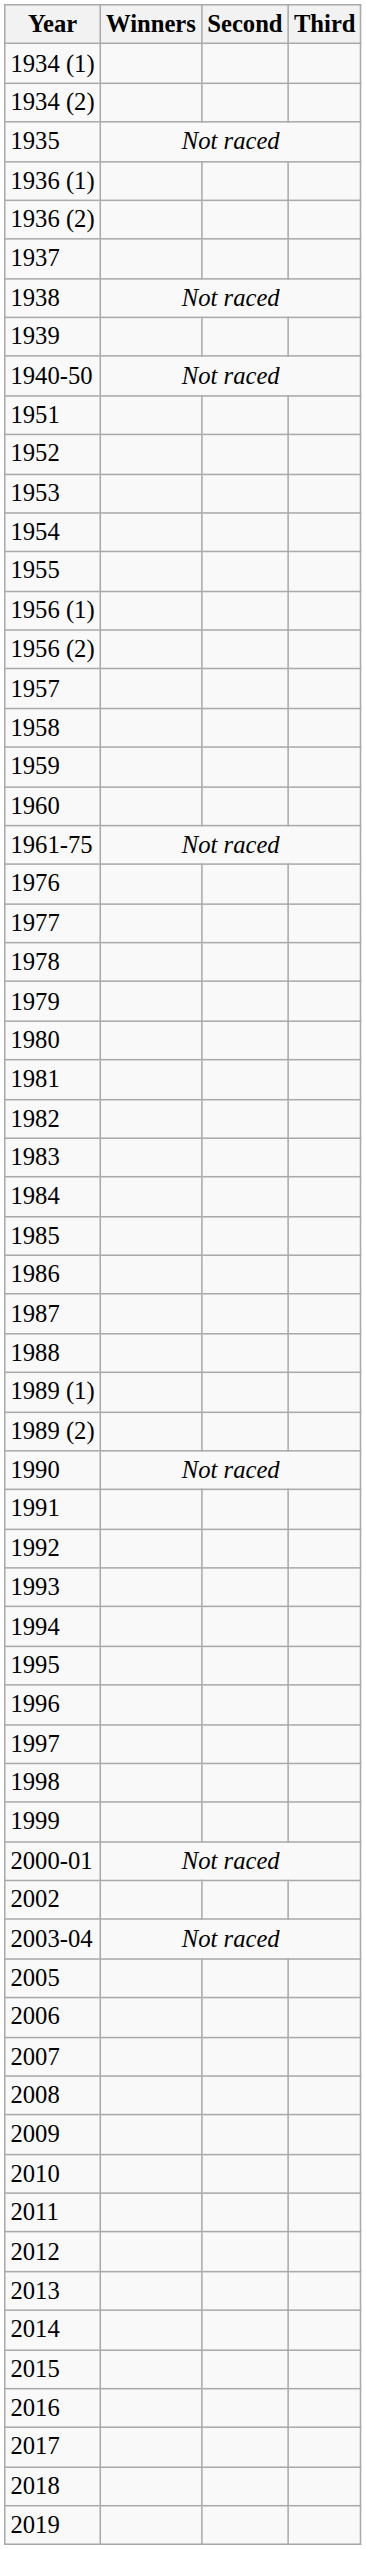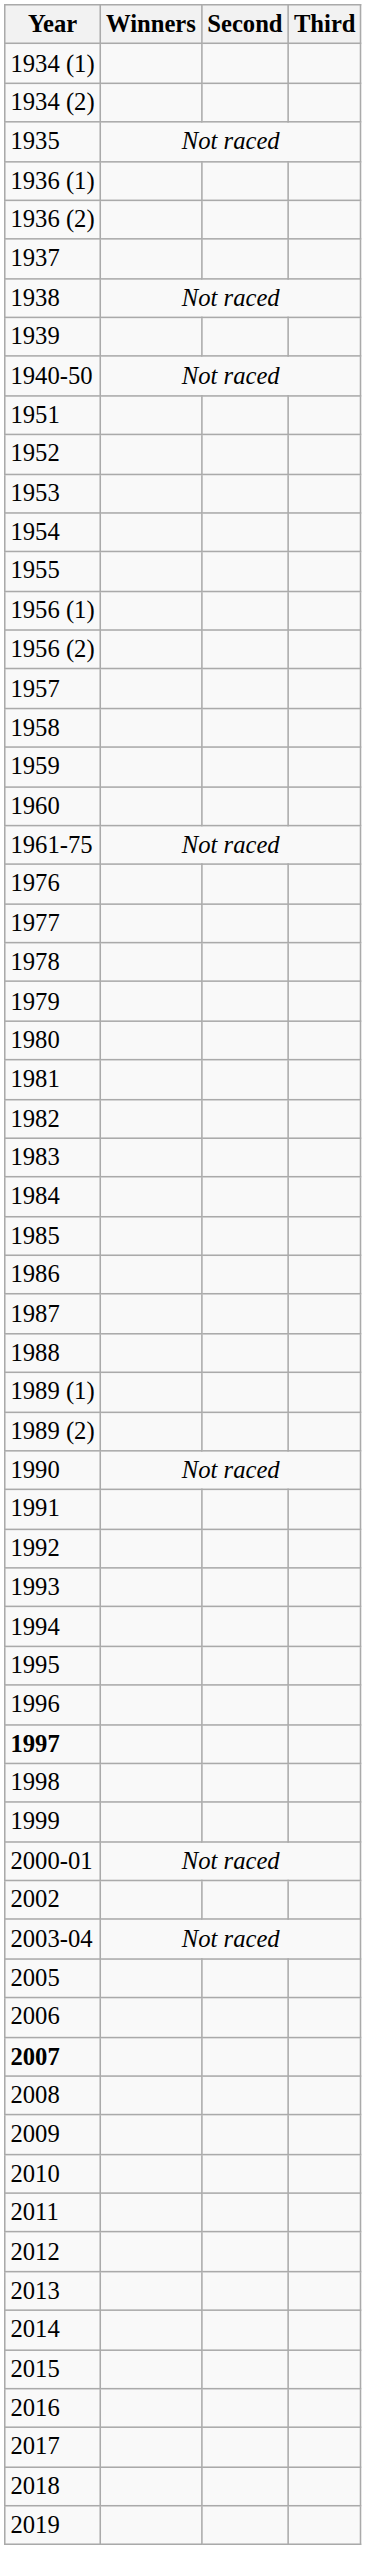(35, 1743) normal -> (35, 1743) bold
(35, 2056) normal -> (35, 2056) bold
